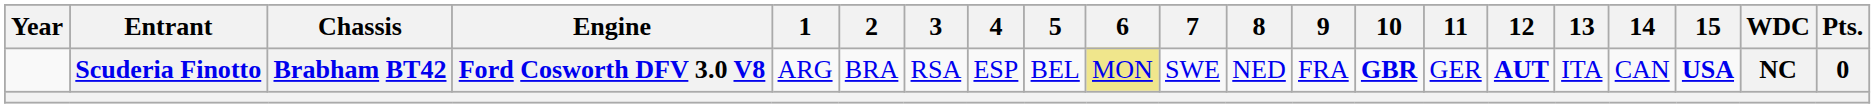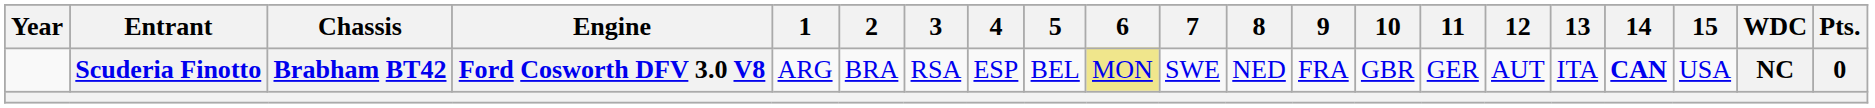(1389, 69) bold -> (1388, 69) normal
(1521, 69) bold -> (1518, 69) normal
(1642, 69) normal -> (1639, 69) bold
(1708, 69) bold -> (1705, 69) normal
